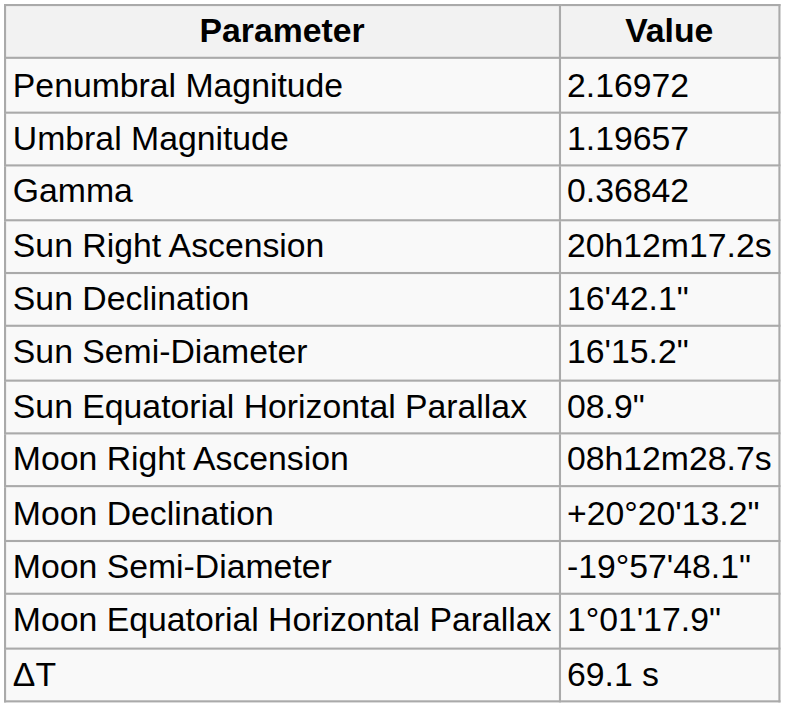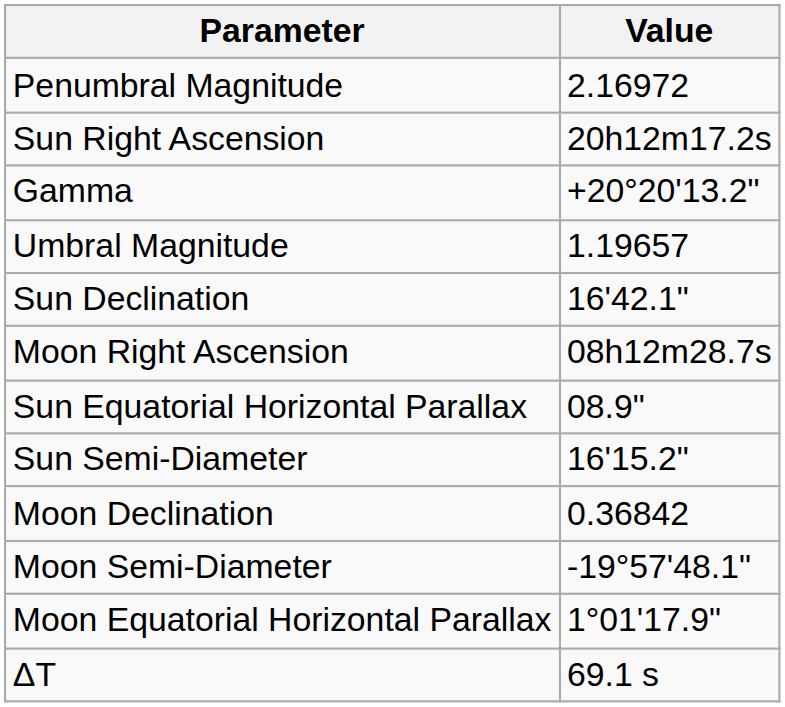rows swapped: (151, 138) <-> (169, 245)
(628, 191) 0.36842 -> (663, 191) +20°20'13.2"
rows swapped: (160, 352) <-> (181, 459)
(663, 513) +20°20'13.2" -> (628, 513) 0.36842
